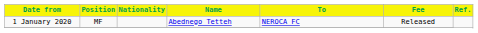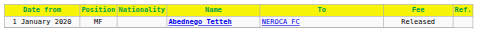(200, 22) normal -> (200, 22) bold
